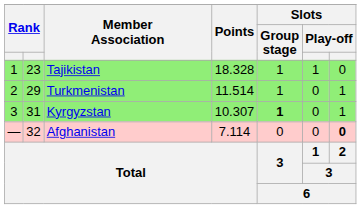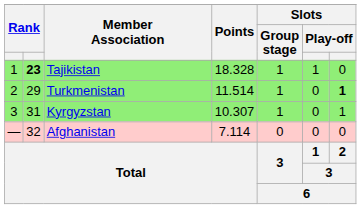(34, 70) normal -> (34, 70) bold
(342, 91) normal -> (342, 91) bold
(280, 111) bold -> (280, 111) normal
(342, 132) bold -> (342, 132) normal
